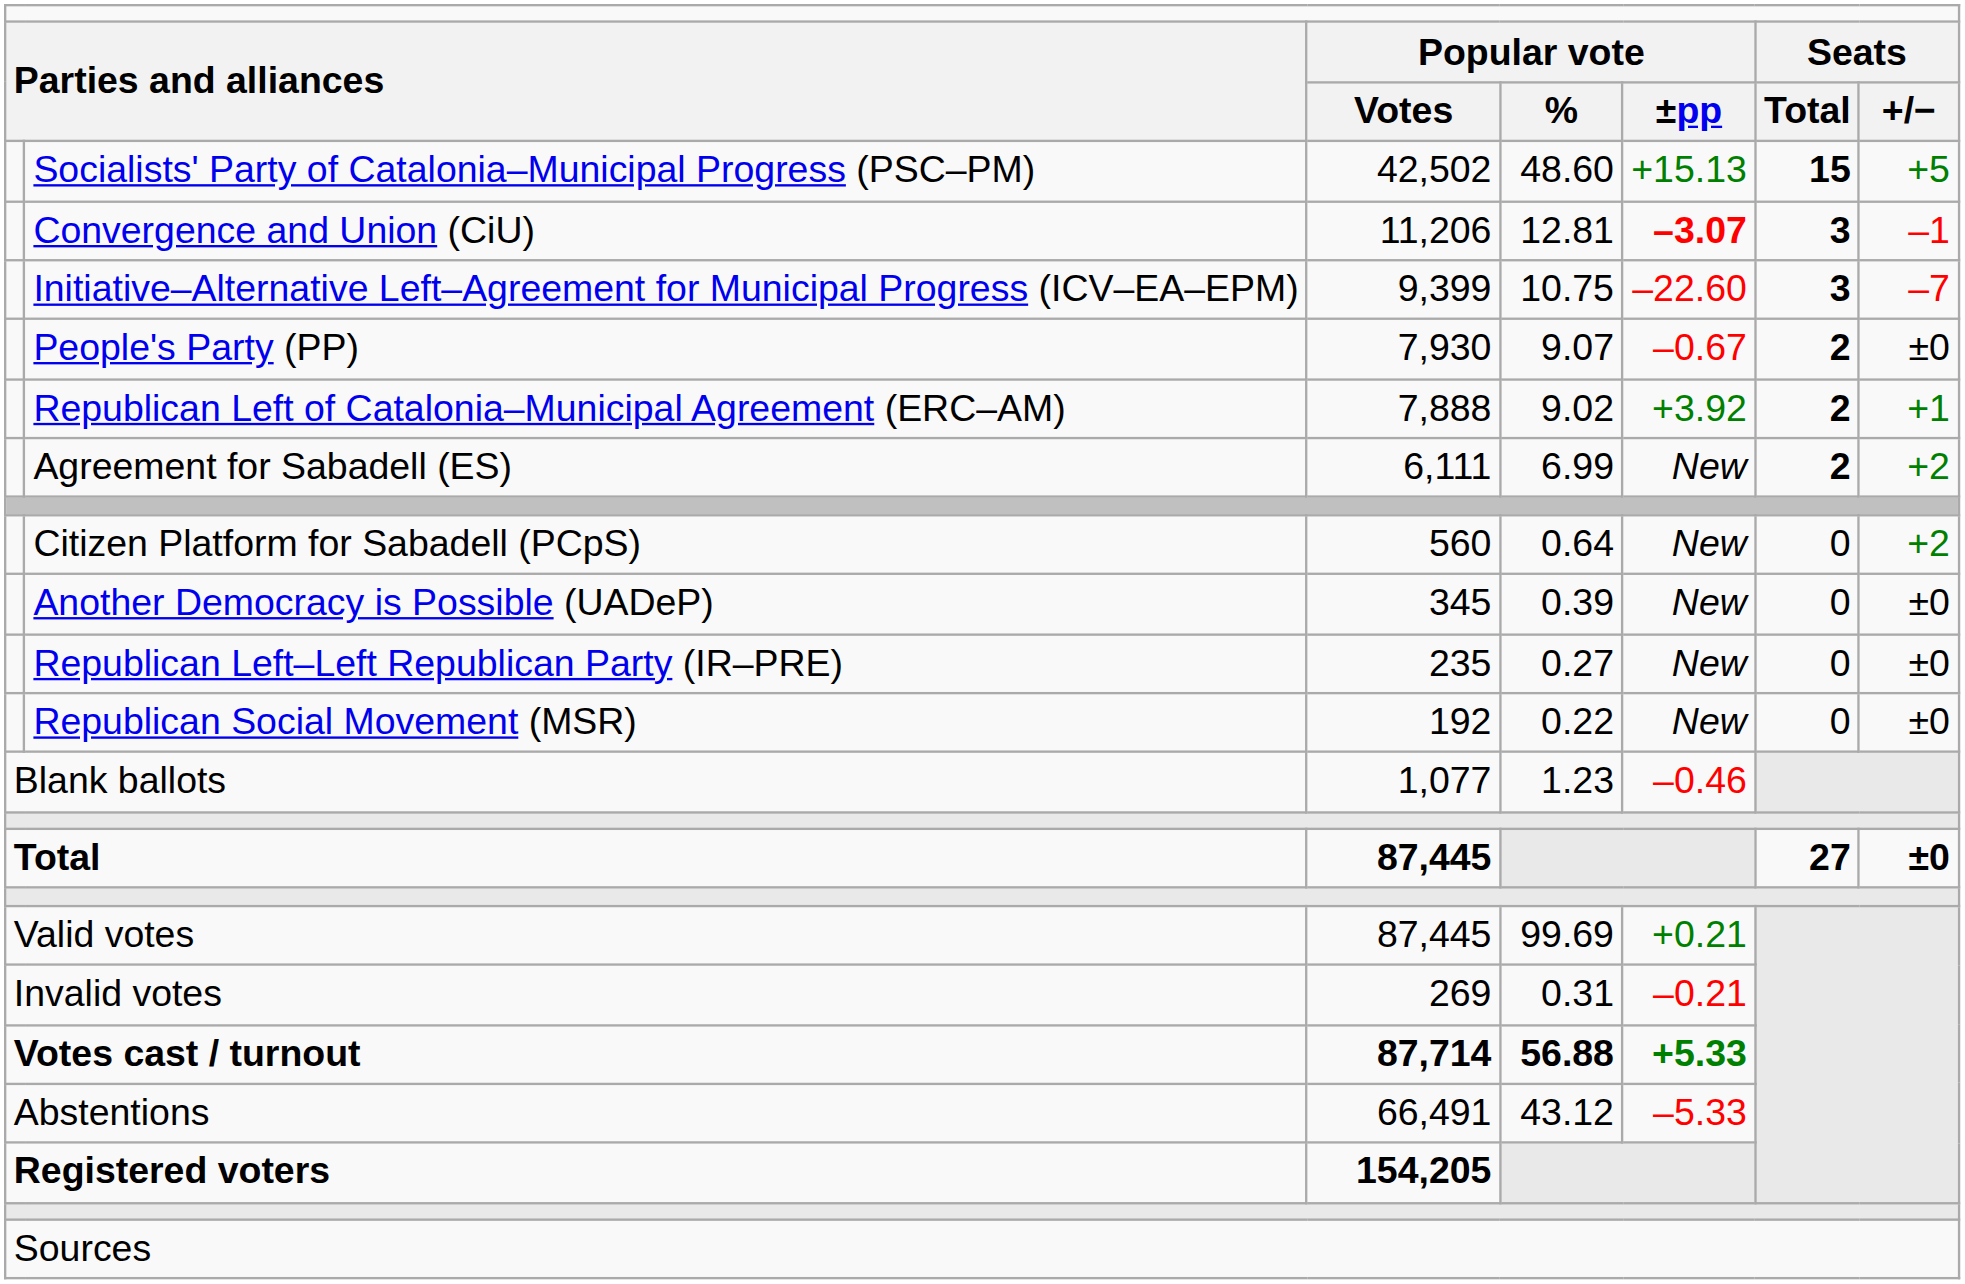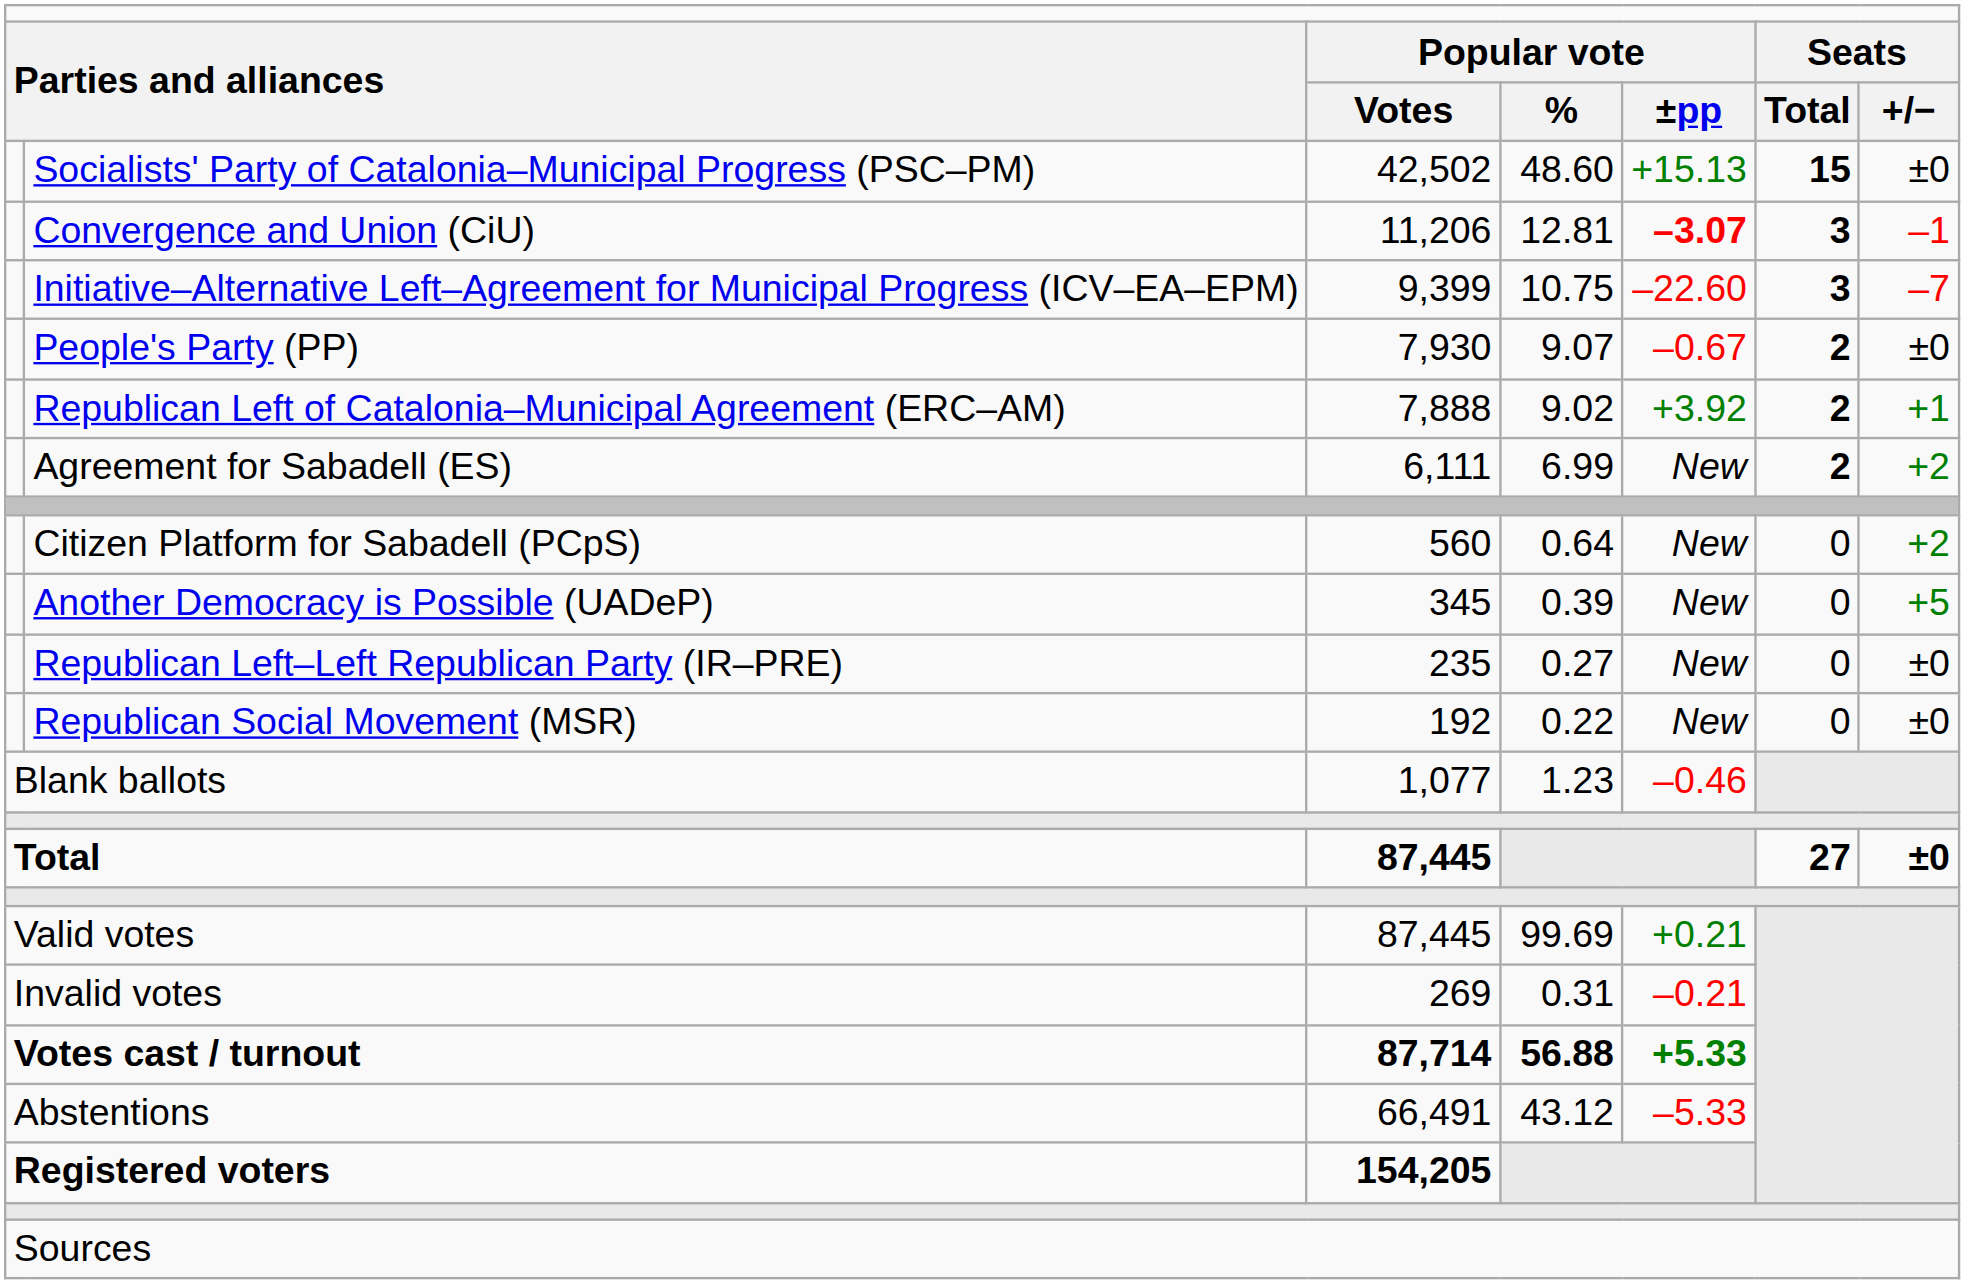(1929, 170) +5 -> (1929, 170) ±0
(1929, 603) ±0 -> (1929, 603) +5
